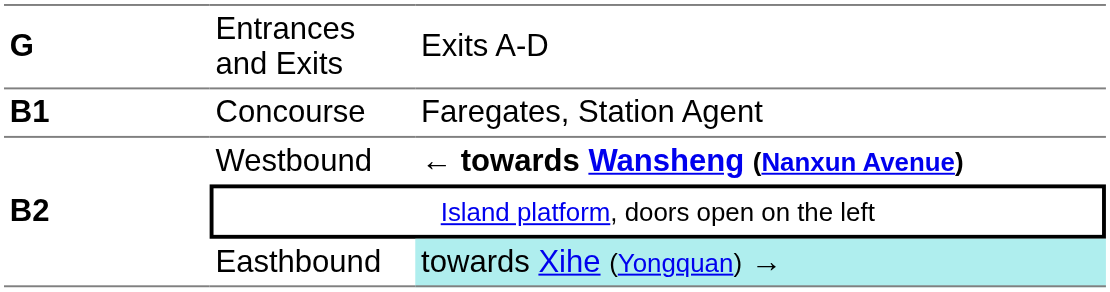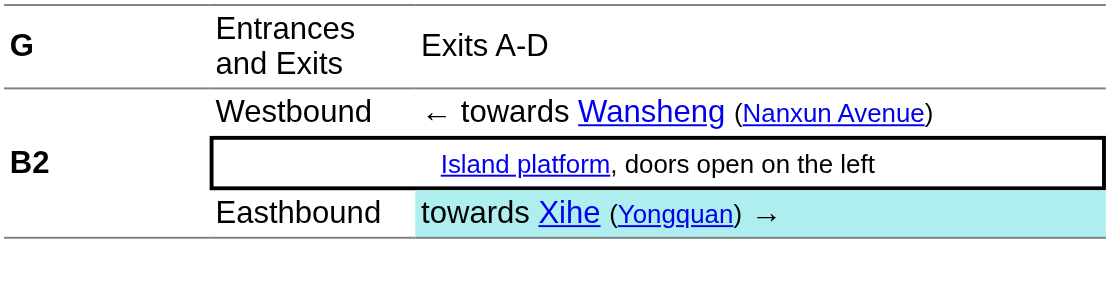- row: (291, 112)
(692, 160) bold -> (677, 112) normal
